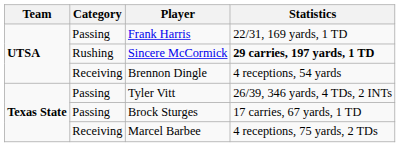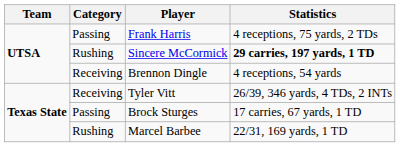(290, 34) 22/31, 169 yards, 1 TD -> (305, 34) 4 receptions, 75 yards, 2 TDs
(91, 92) Passing -> (97, 92) Receiving
(97, 131) Receiving -> (93, 131) Rushing
(305, 131) 4 receptions, 75 yards, 2 TDs -> (290, 131) 22/31, 169 yards, 1 TD
